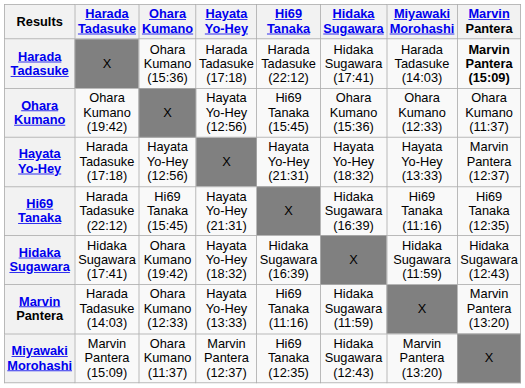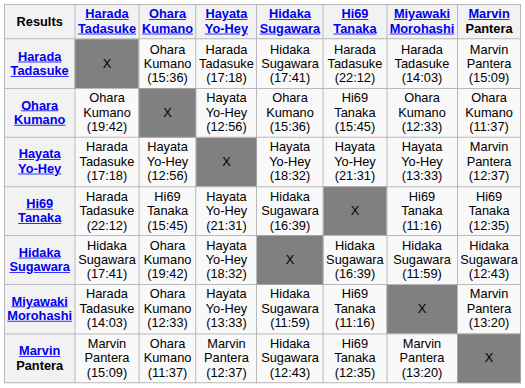columns swapped: (289, 21) <-> (354, 21)
(489, 63) bold -> (489, 63) normal
(40, 309) Marvin Pantera -> (40, 309) Miyawaki Morohashi
(40, 358) Miyawaki Morohashi -> (40, 358) Marvin Pantera
